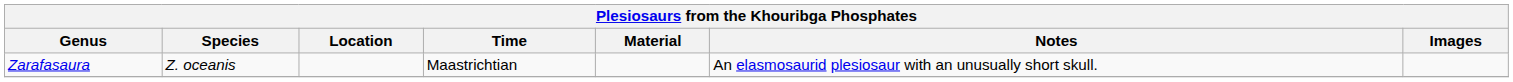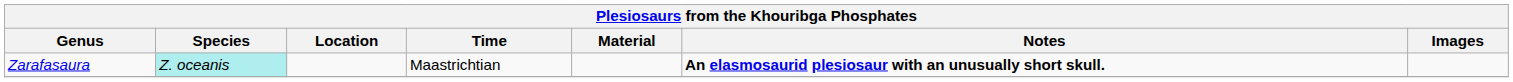(201, 64) no background -> (194, 64) paleturquoise background
(906, 64) normal -> (895, 64) bold
